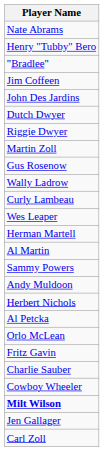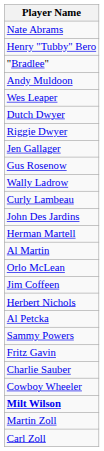(33, 81) Jim Coffeen -> (40, 81) Andy Muldoon
(43, 98) John Des Jardins -> (32, 98) Wes Leaper
(32, 149) Martin Zoll -> (34, 149) Jen Gallager
(32, 217) Wes Leaper -> (43, 217) John Des Jardins
(40, 268) Sammy Powers -> (36, 268) Orlo McLean
(40, 285) Andy Muldoon -> (33, 285) Jim Coffeen
(36, 336) Orlo McLean -> (40, 336) Sammy Powers
(34, 421) Jen Gallager -> (32, 421) Martin Zoll
